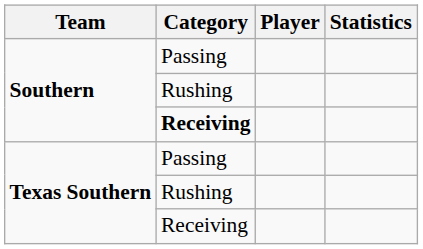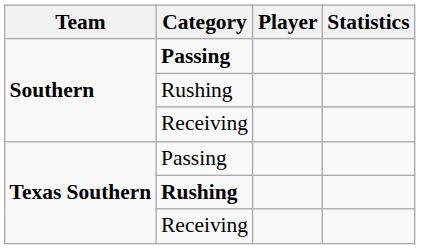(194, 55) normal -> (196, 55) bold
(206, 123) bold -> (205, 123) normal
(197, 191) normal -> (199, 191) bold
